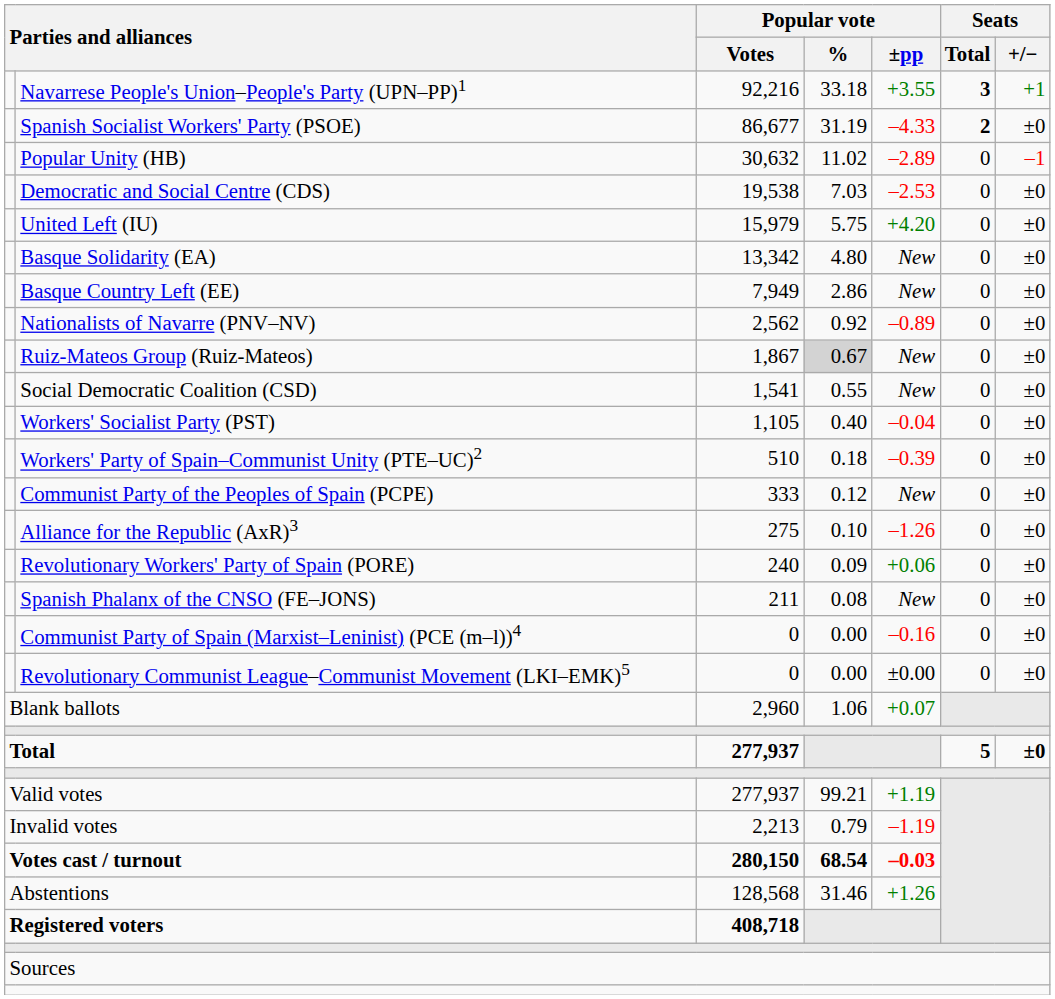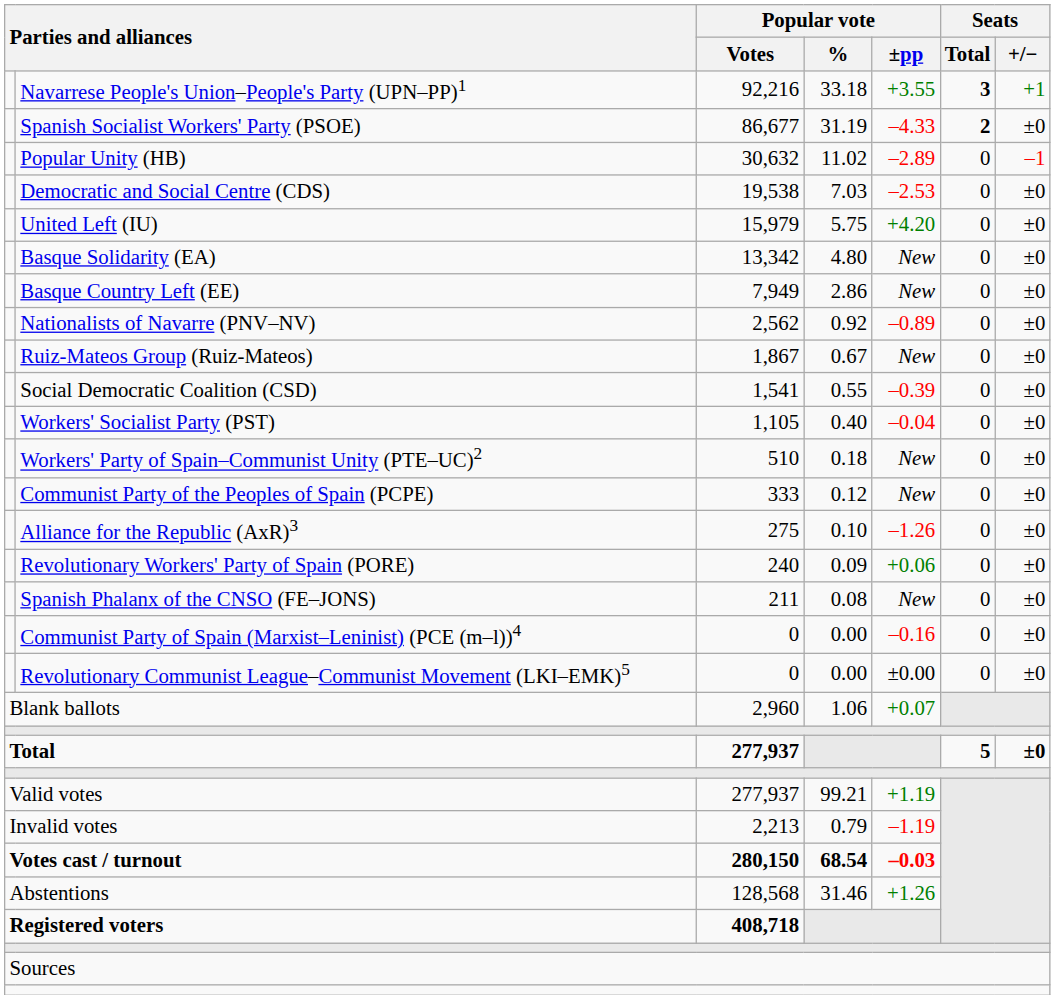(849, 356) lightgrey background -> (849, 356) no background
(917, 389) New -> (912, 389) –0.39
(912, 458) –0.39 -> (917, 458) New
